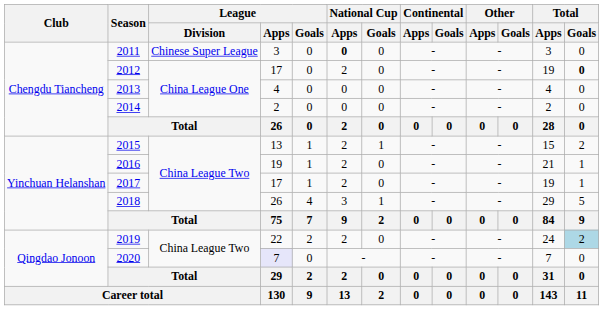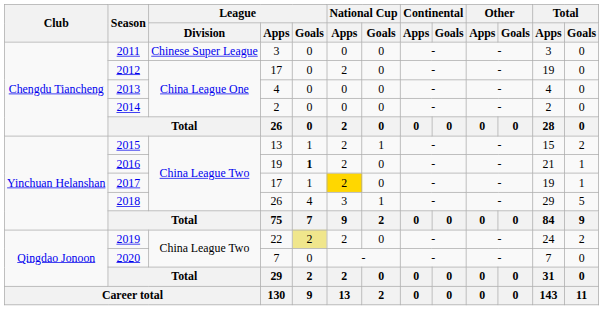(344, 51) bold -> (344, 51) normal
(582, 70) bold -> (582, 70) normal
(309, 164) normal -> (309, 164) bold
(344, 182) no background -> (344, 182) gold background
(309, 239) no background -> (309, 239) khaki background
(582, 239) lightblue background -> (582, 239) no background
(276, 257) lavender background -> (276, 257) no background
